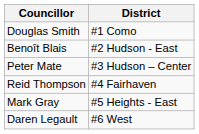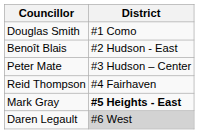(134, 102) normal -> (136, 102) bold
(111, 119) no background -> (111, 119) lightgrey background
